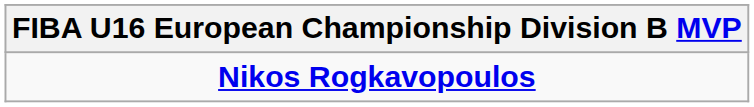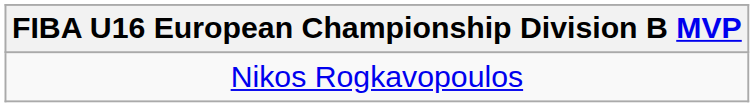(377, 76) bold -> (377, 76) normal
